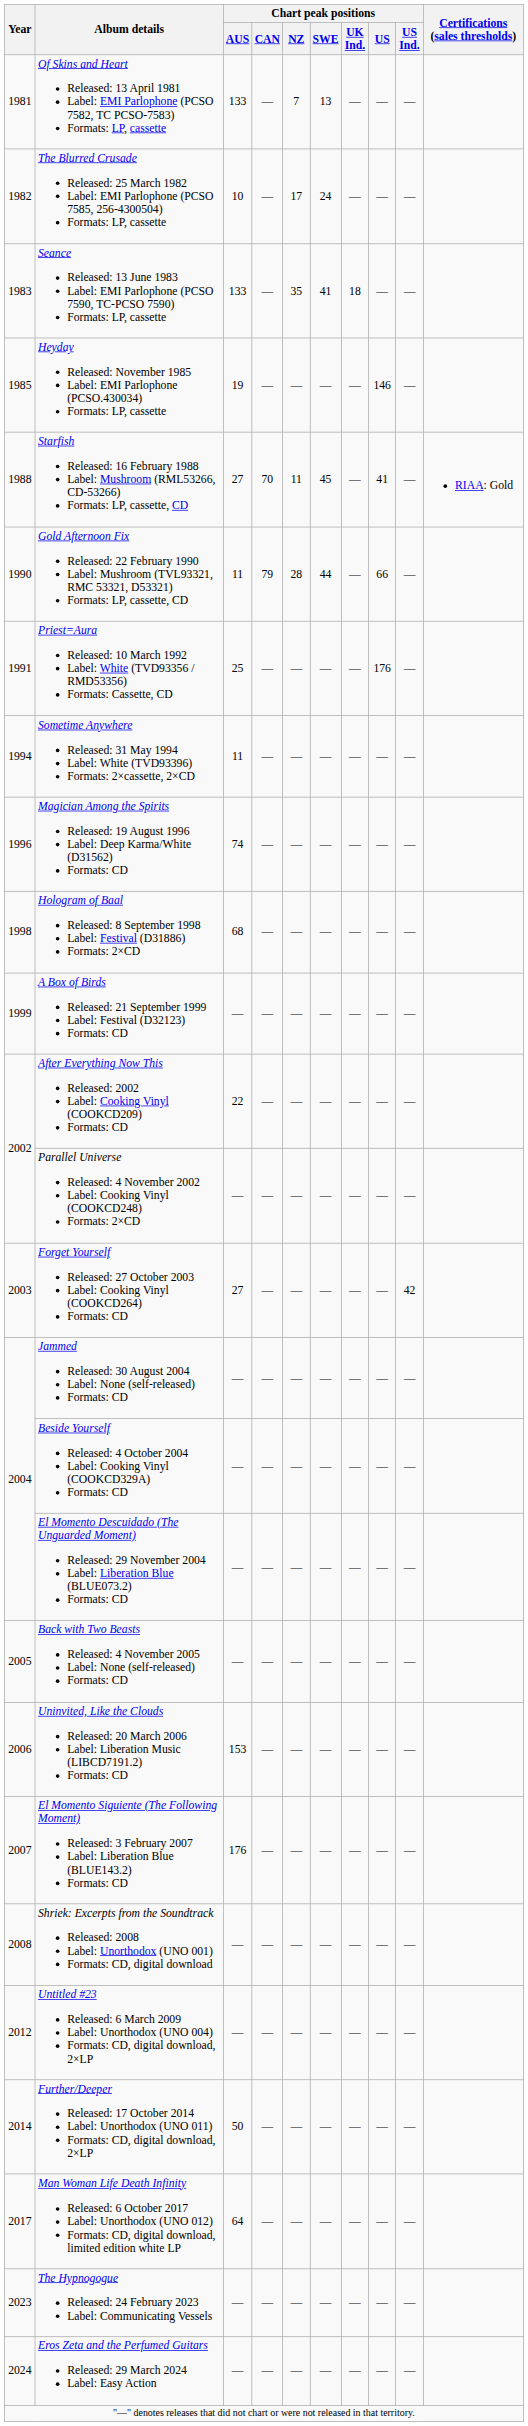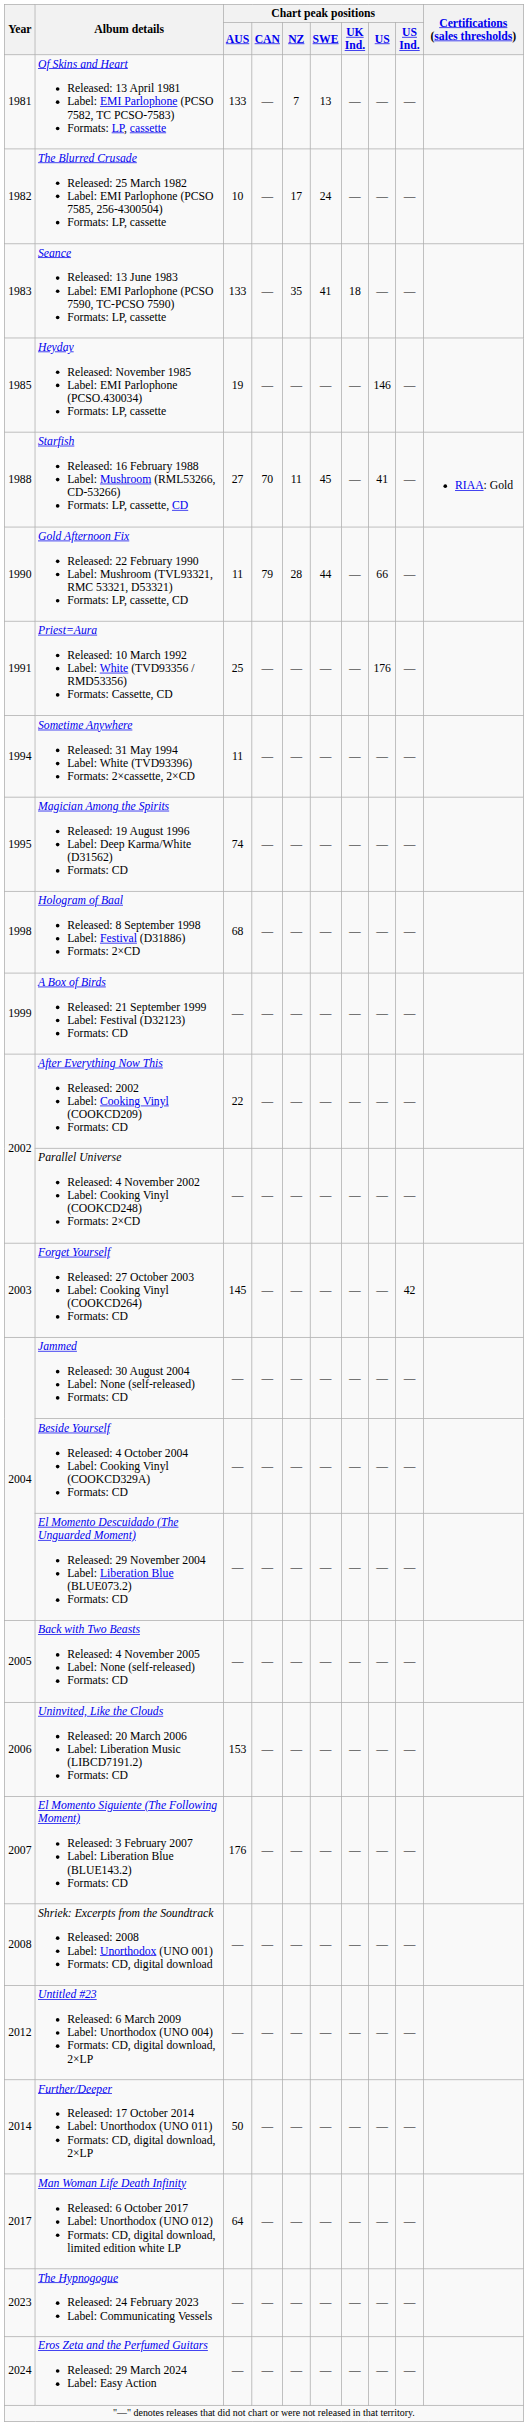(20, 844) 1996 -> (20, 844) 1995
(238, 1290) 27 -> (238, 1290) 145
